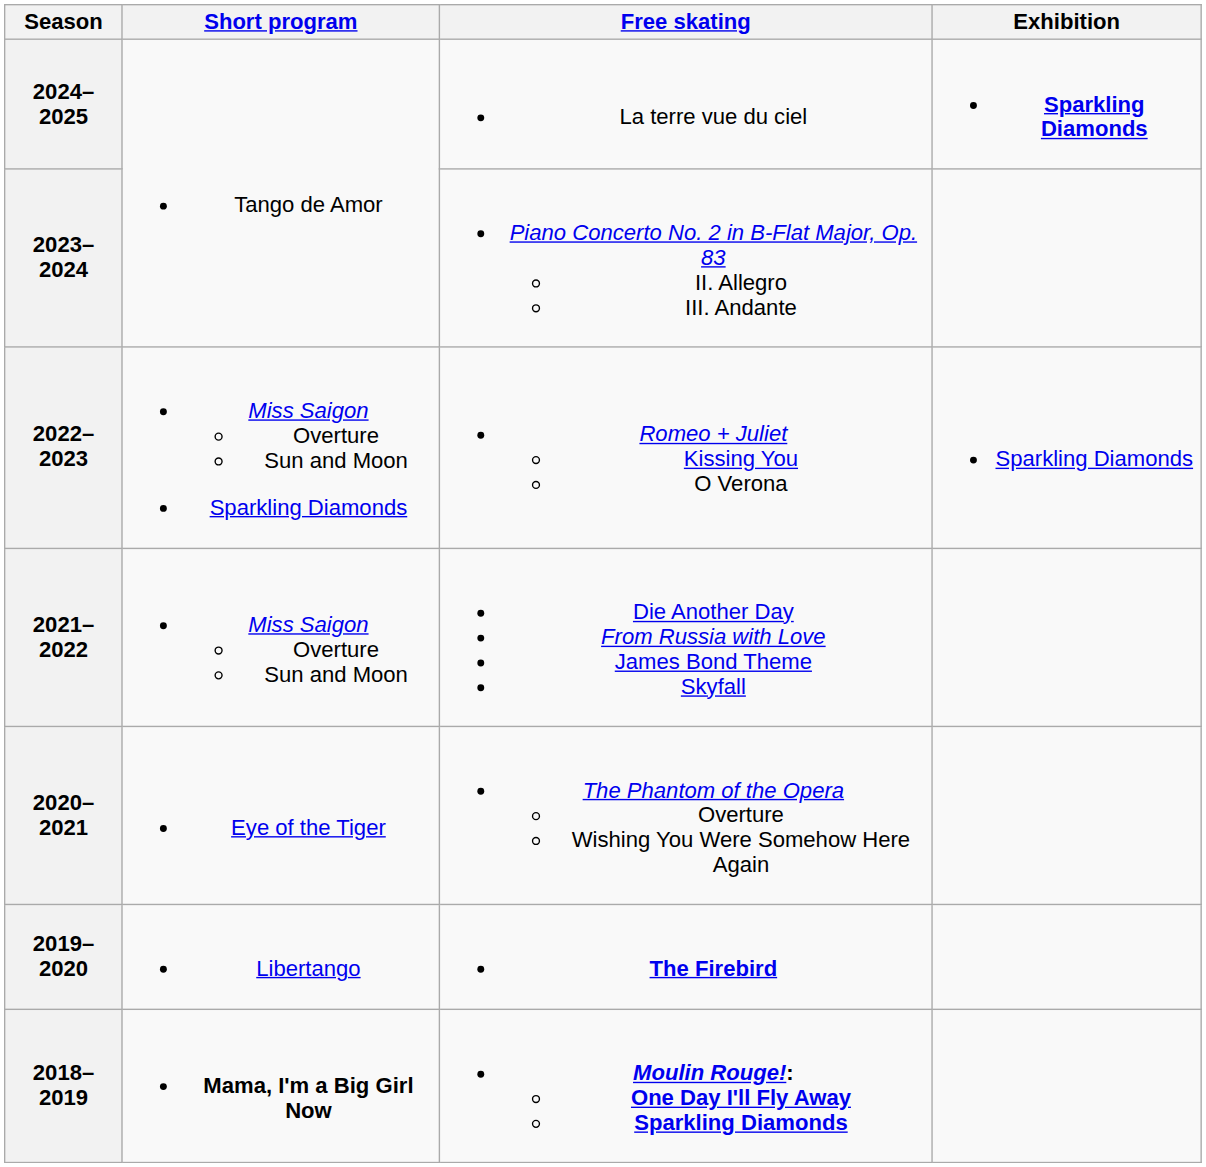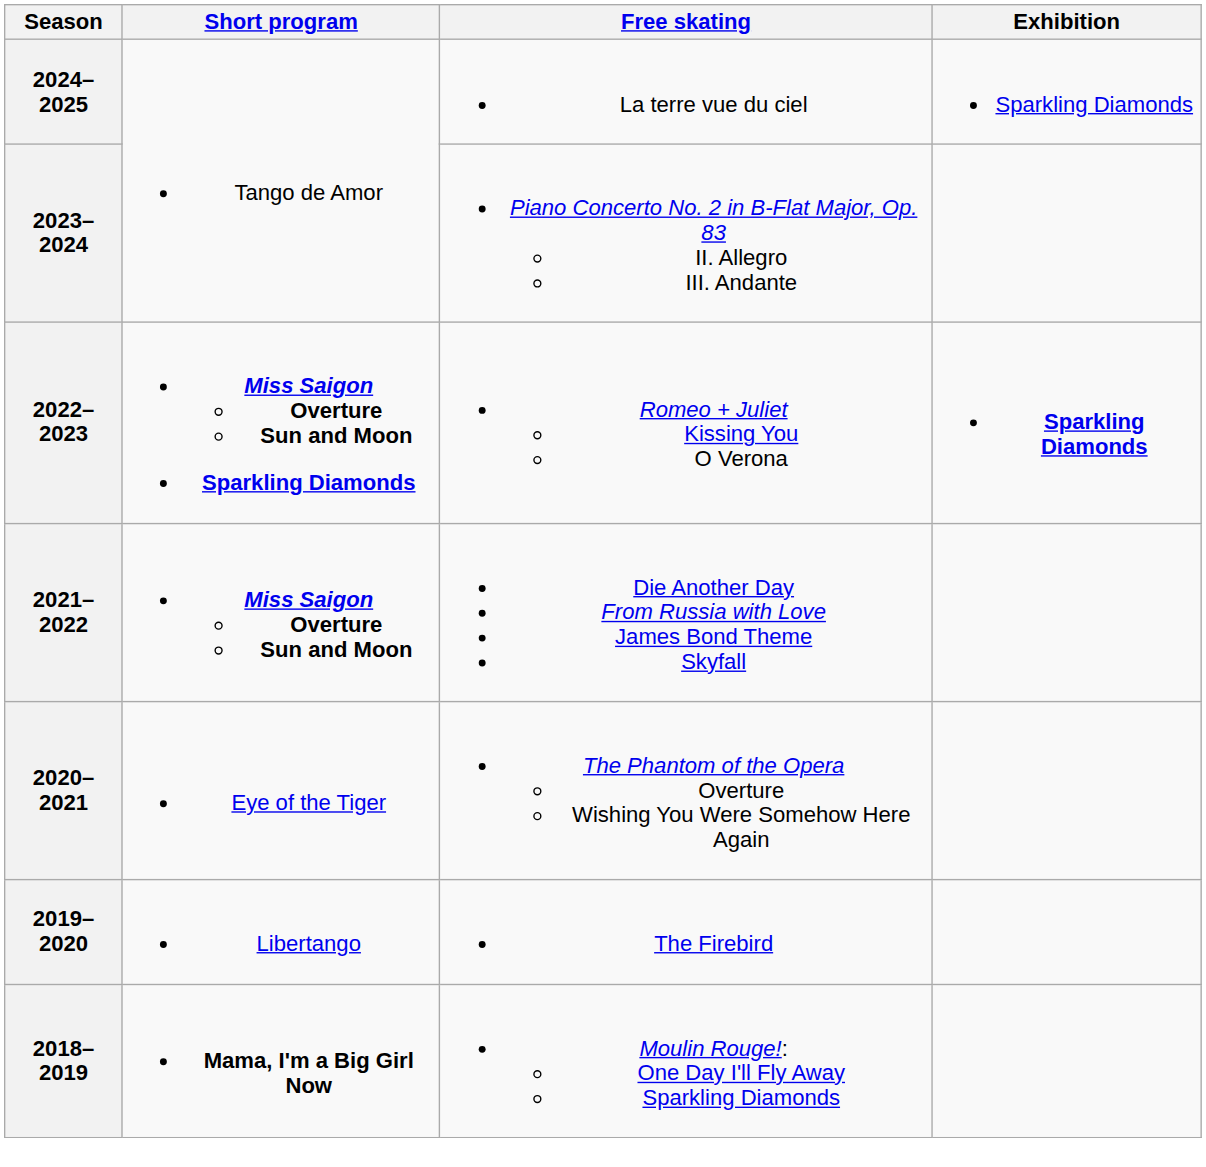(1067, 117) bold -> (1067, 104) normal
(281, 460) normal -> (281, 435) bold
(1067, 460) normal -> (1067, 435) bold
(281, 649) normal -> (281, 625) bold
(686, 969) bold -> (686, 944) normal
(686, 1098) bold -> (686, 1073) normal
